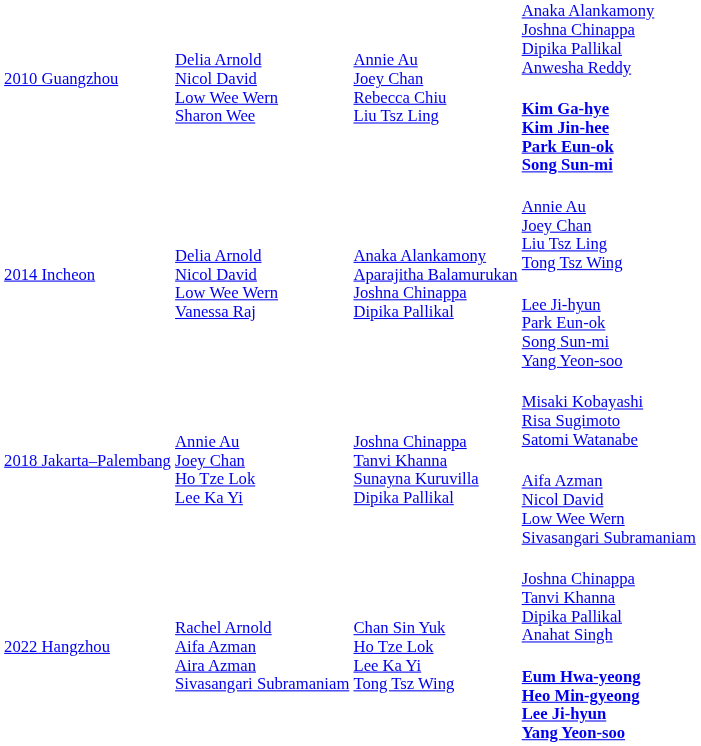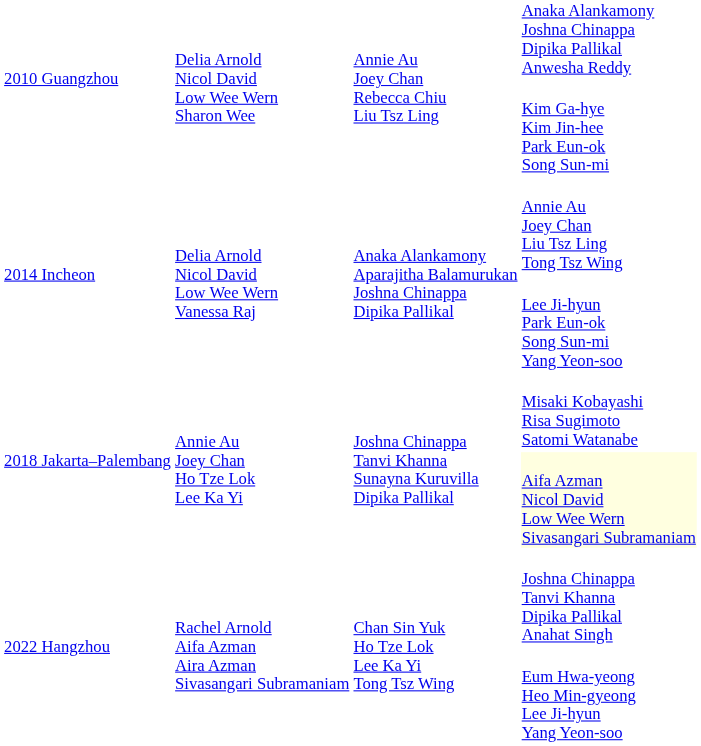(568, 137) bold -> (565, 137) normal
(609, 509) no background -> (609, 509) lightyellow background
(581, 704) bold -> (579, 704) normal
